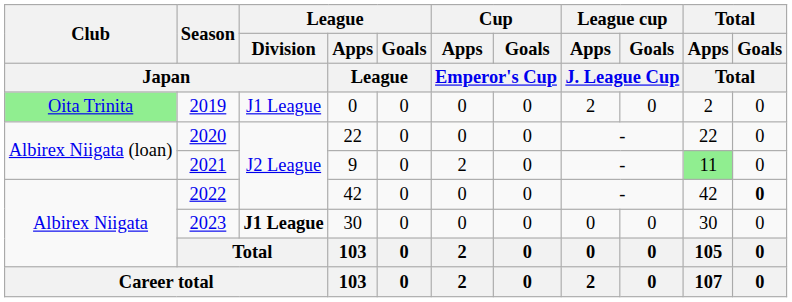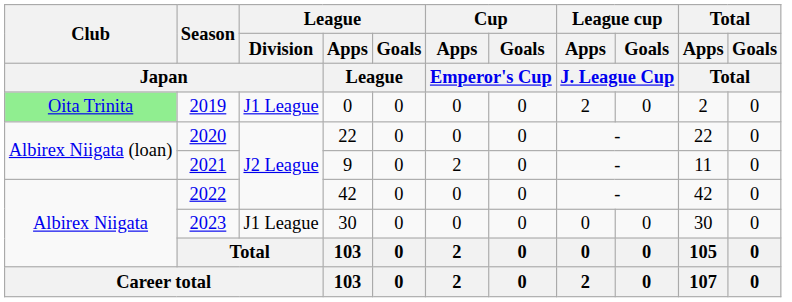(708, 164) lightgreen background -> (703, 164) no background
(760, 194) bold -> (755, 194) normal
(284, 223) bold -> (281, 223) normal
